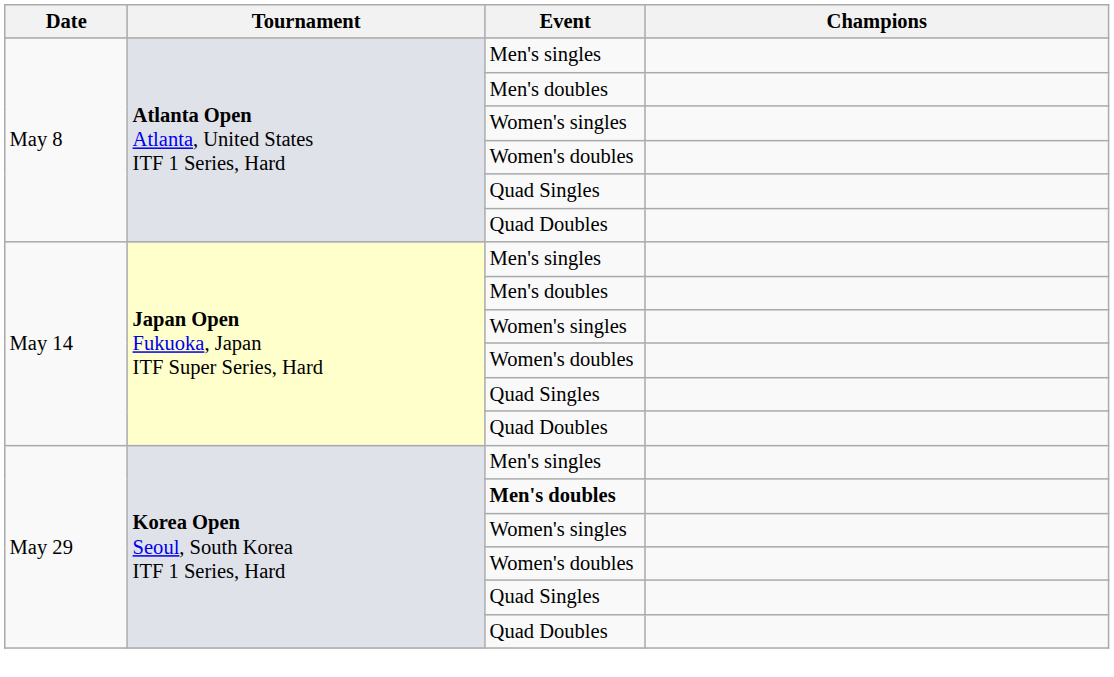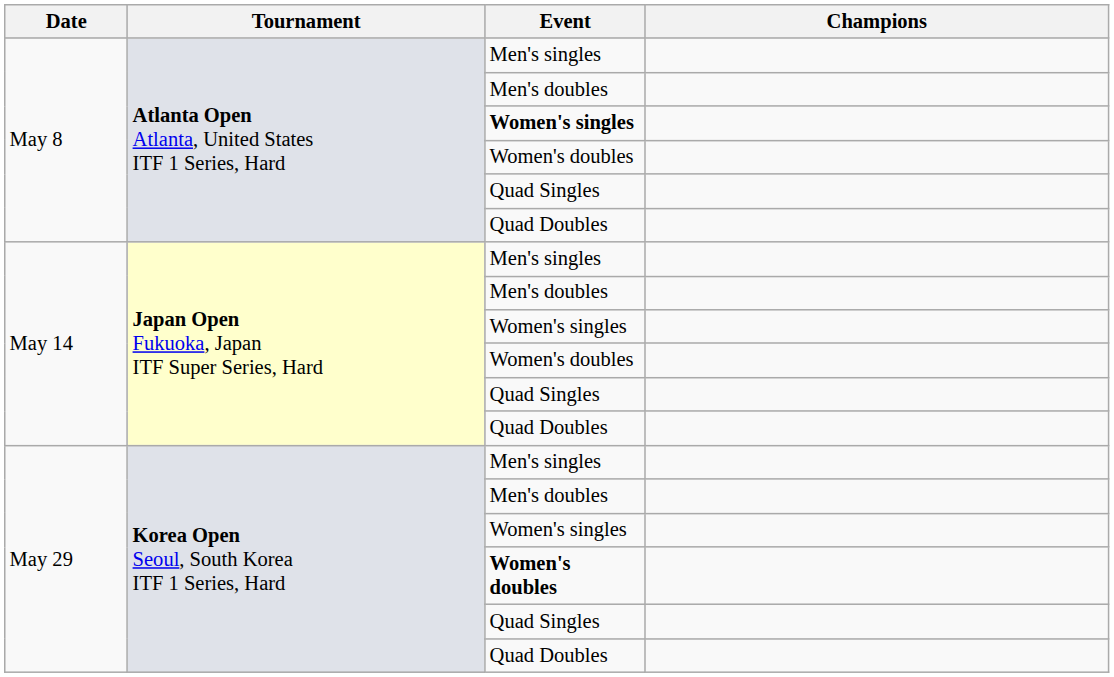(558, 122) normal -> (562, 122) bold
(553, 495) bold -> (549, 495) normal
(562, 563) normal -> (530, 575) bold
